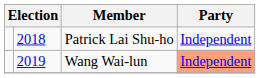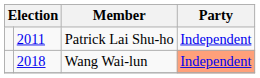(31, 38) 2018 -> (31, 38) 2011
(31, 61) 2019 -> (31, 61) 2018
